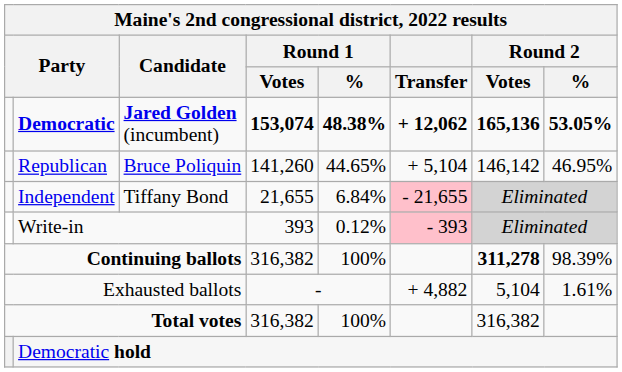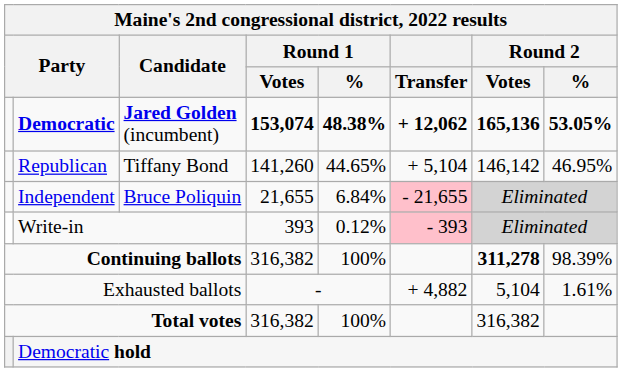(182, 165) Bruce Poliquin -> (176, 165) Tiffany Bond
(176, 196) Tiffany Bond -> (182, 196) Bruce Poliquin
